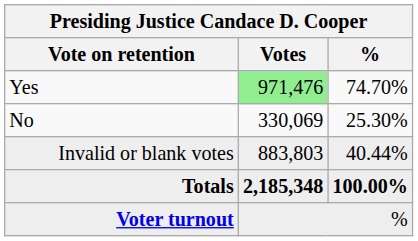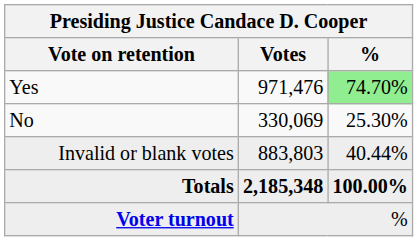(291, 87) lightgreen background -> (291, 87) no background
(377, 87) no background -> (377, 87) lightgreen background
